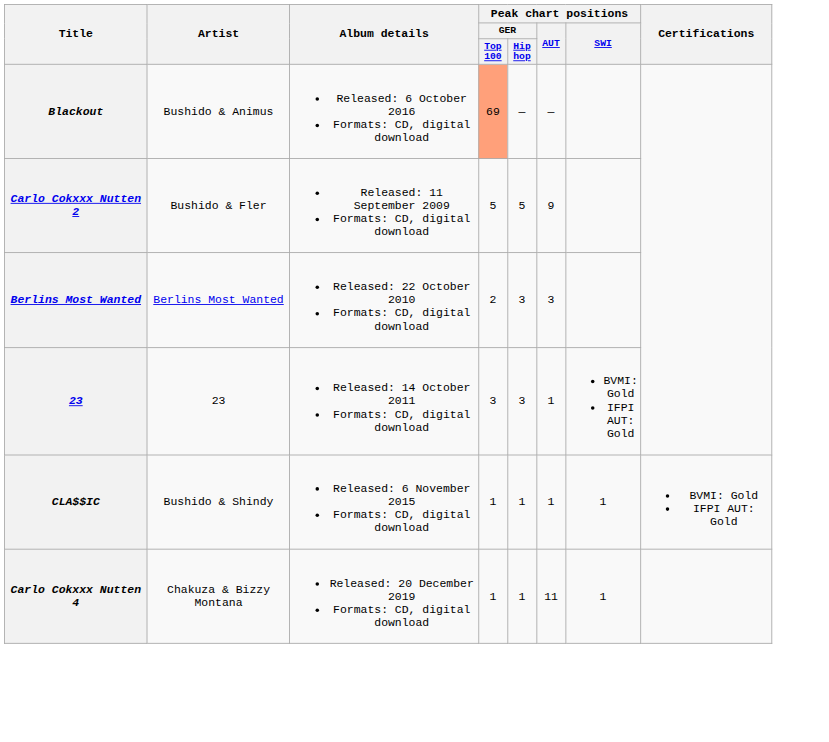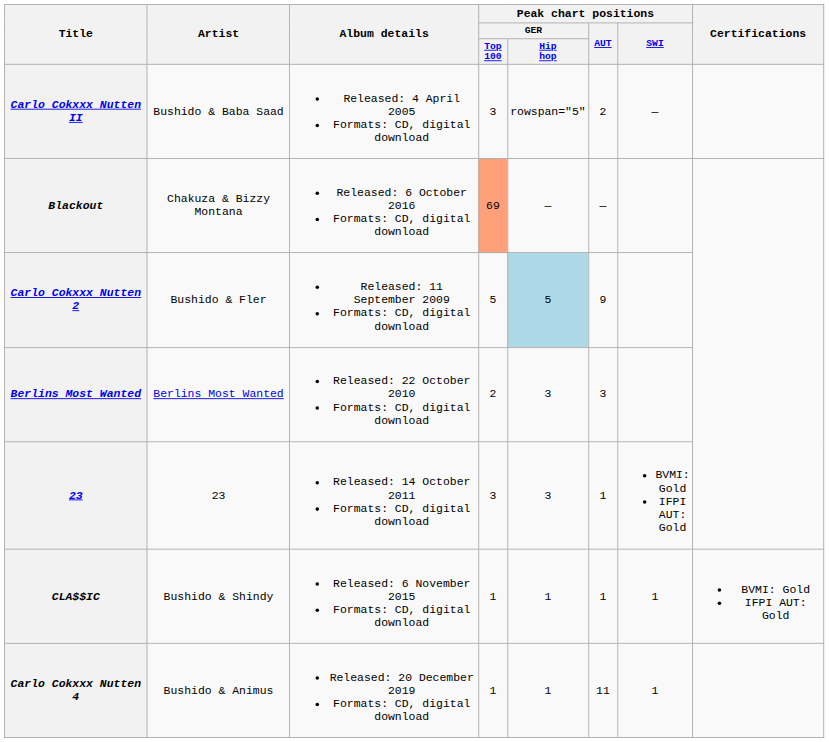+ row: (76, 111)
(219, 111) Bushido & Animus -> (219, 206) Chakuza & Bizzy Montana
(522, 206) no background -> (548, 300) lightblue background
(219, 596) Chakuza & Bizzy Montana -> (219, 691) Bushido & Animus
